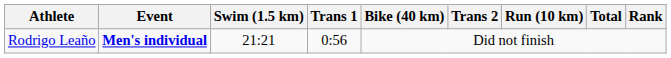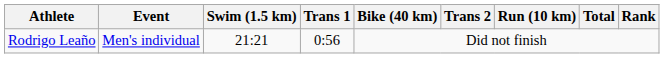(155, 40) bold -> (151, 40) normal
